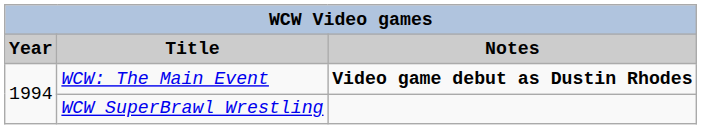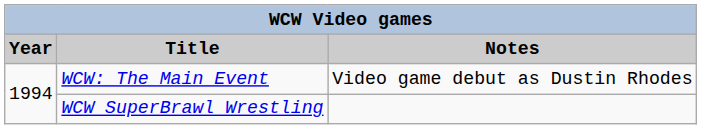(512, 79) bold -> (512, 79) normal
